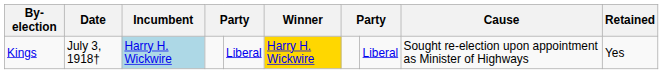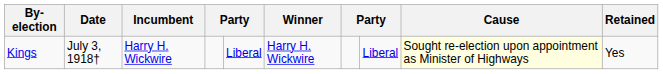(148, 52) lightblue background -> (148, 52) no background
(291, 52) gold background -> (291, 52) no background
(501, 52) no background -> (501, 52) lightyellow background
